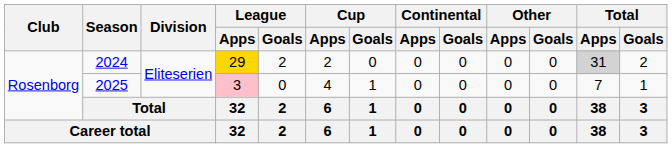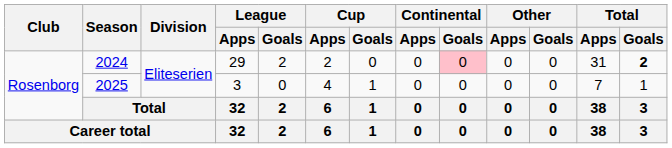(237, 62) gold background -> (237, 62) no background
(463, 62) no background -> (463, 62) pink background
(598, 62) lightgrey background -> (598, 62) no background
(643, 62) normal -> (643, 62) bold
(237, 85) pink background -> (237, 85) no background
